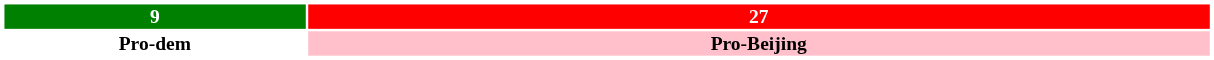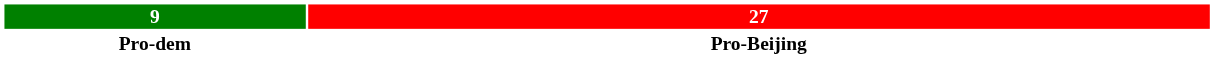(759, 43) pink background -> (759, 43) no background
